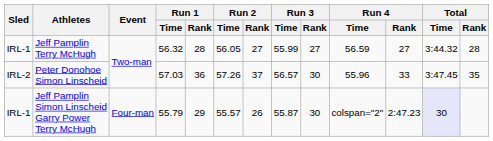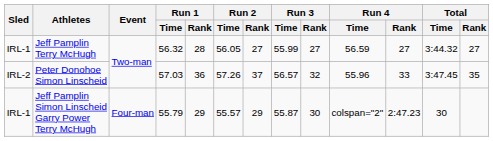(474, 49) 28 -> (474, 49) 27
(315, 75) 30 -> (315, 75) 32
(257, 112) 26 -> (257, 112) 29
(441, 112) lavender background -> (441, 112) no background
